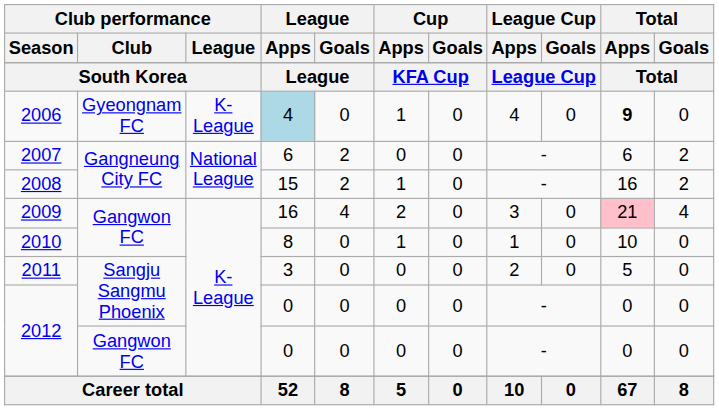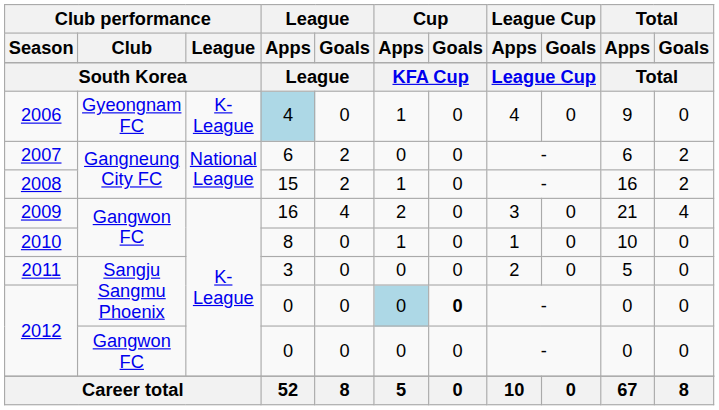(627, 116) bold -> (627, 116) normal
(627, 213) pink background -> (627, 213) no background
(401, 305) no background -> (401, 305) lightblue background
(458, 305) normal -> (458, 305) bold
